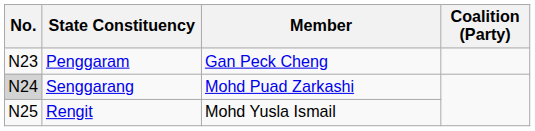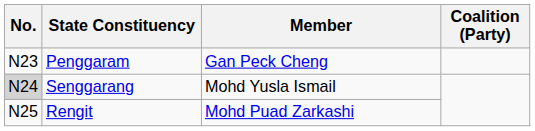(279, 86) Mohd Puad Zarkashi -> (270, 86) Mohd Yusla Ismail
(270, 112) Mohd Yusla Ismail -> (279, 112) Mohd Puad Zarkashi
